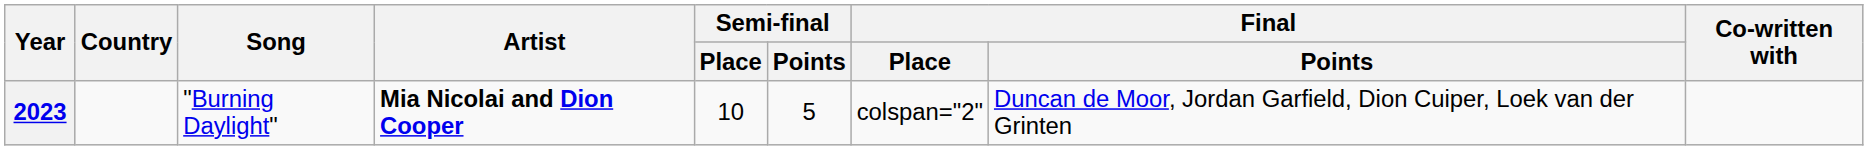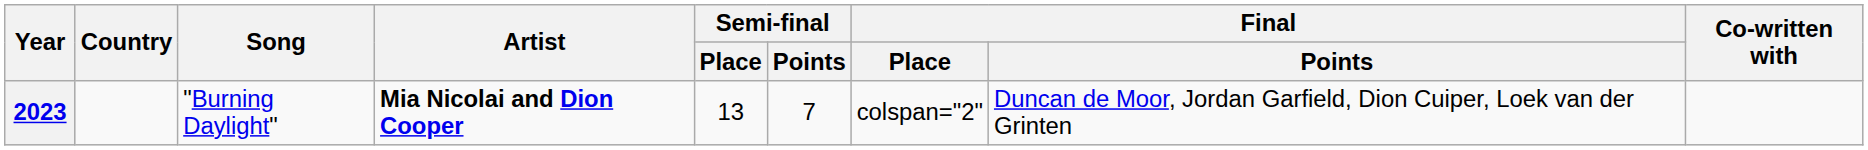(731, 112) 10 -> (731, 112) 13
(809, 112) 5 -> (809, 112) 7
